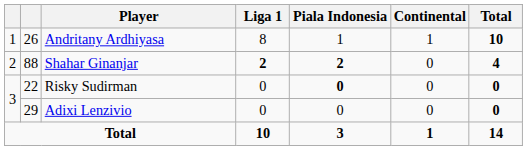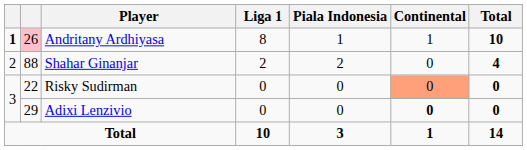(12, 40) normal -> (12, 40) bold
(31, 40) no background -> (31, 40) pink background
(263, 63) bold -> (263, 63) normal
(340, 63) bold -> (340, 63) normal
(340, 87) bold -> (340, 87) normal
(430, 87) no background -> (430, 87) lightsalmon background
(430, 110) normal -> (430, 110) bold
